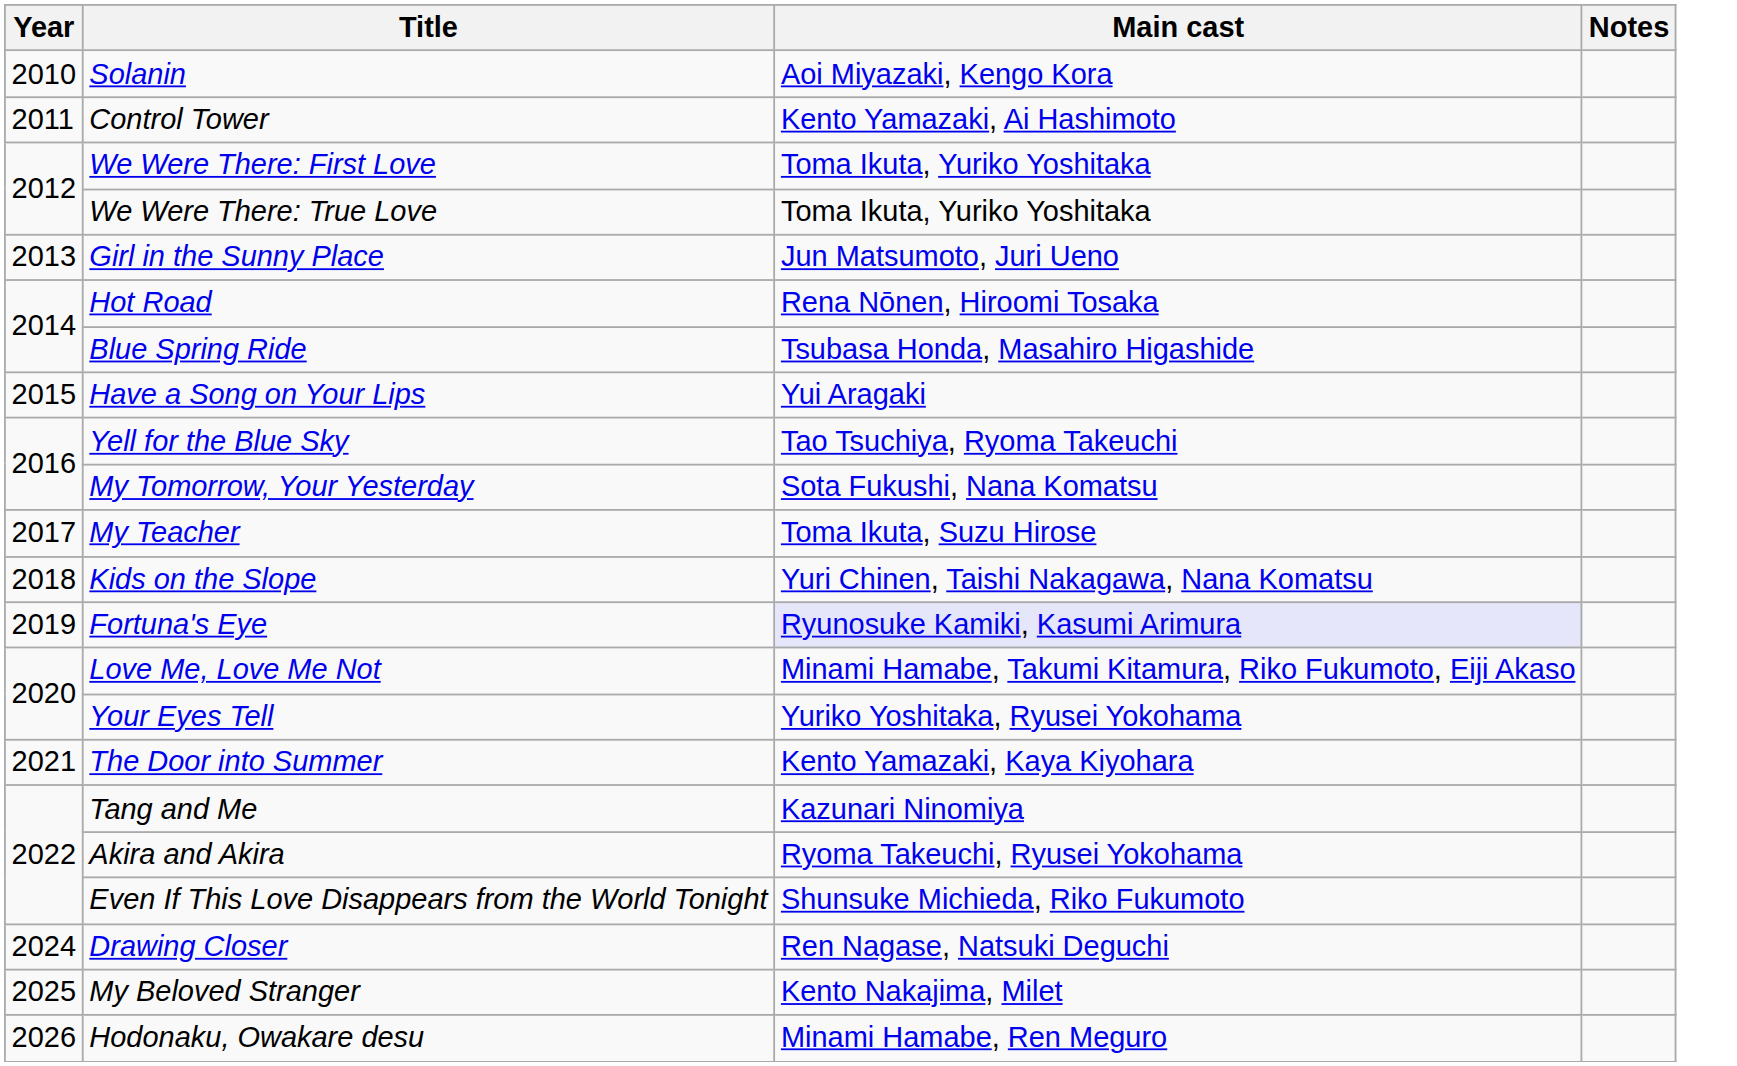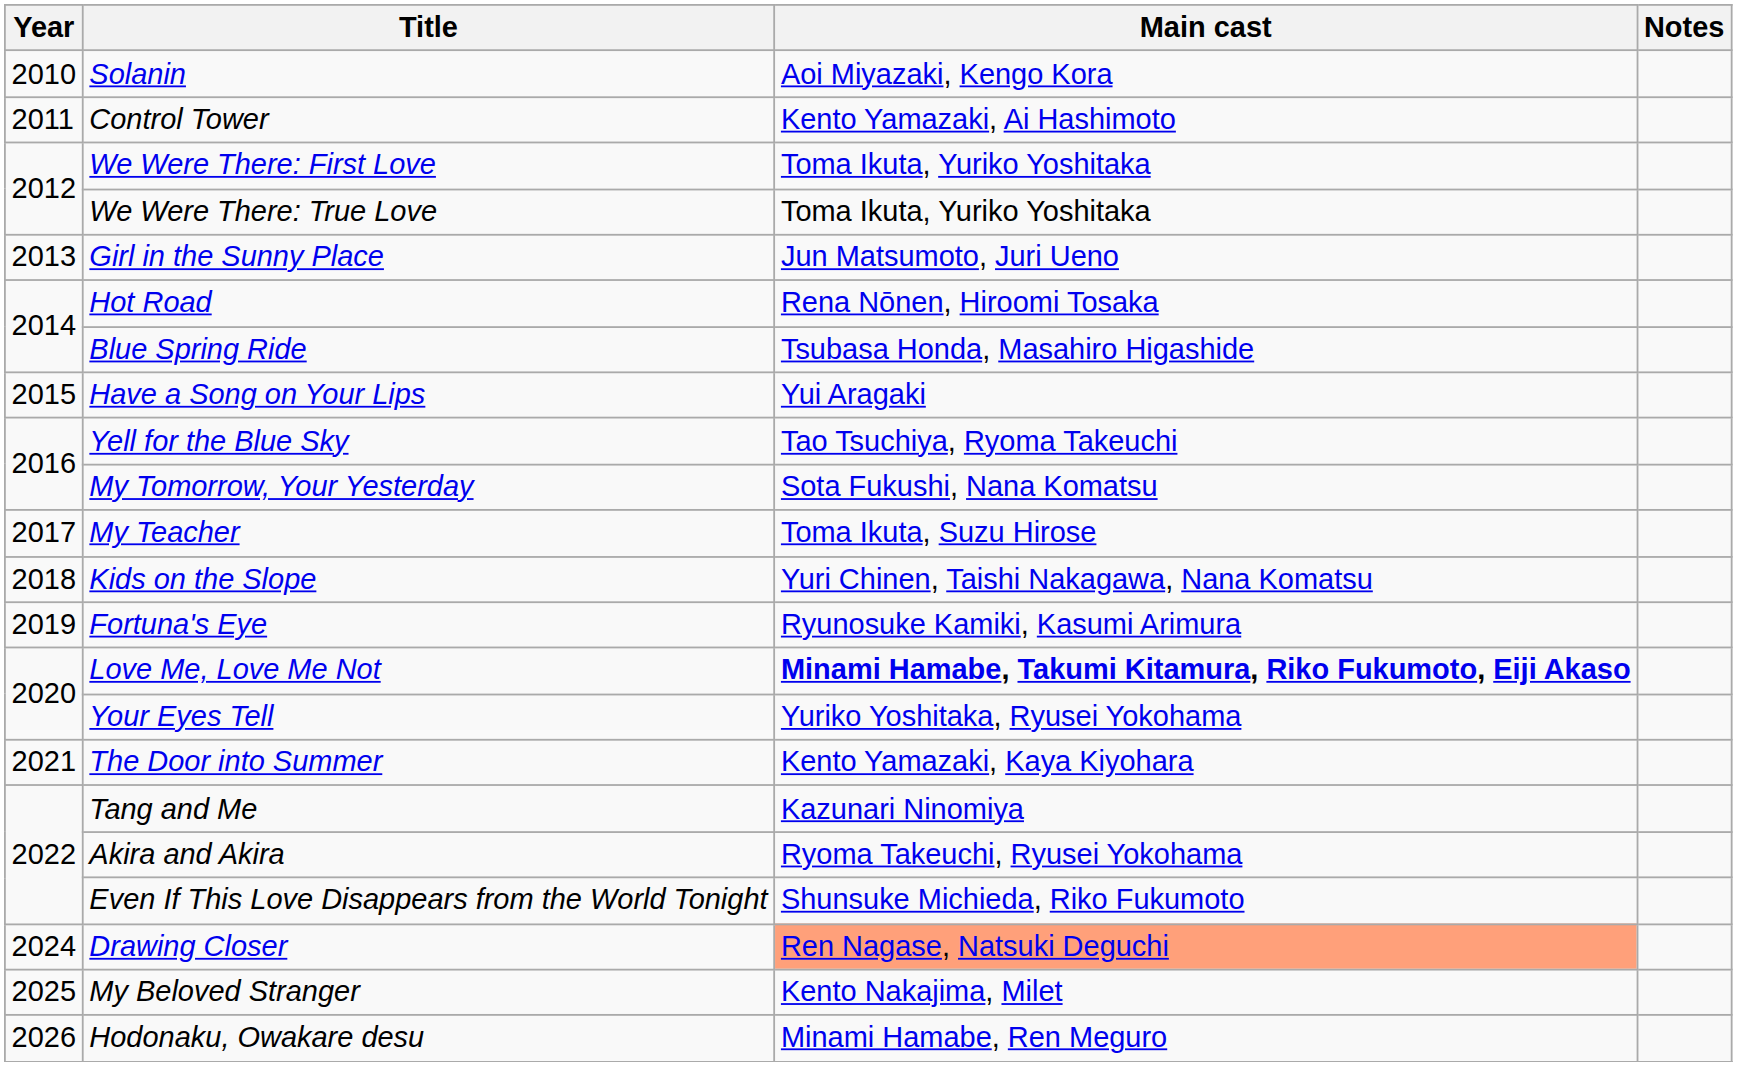(1011, 624) lavender background -> (1011, 624) no background
(1178, 670) normal -> (1206, 670) bold
(975, 946) no background -> (975, 946) lightsalmon background
